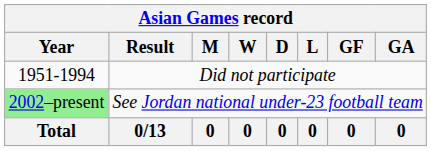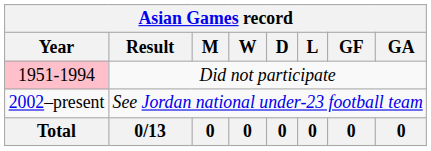(56, 74) no background -> (56, 74) pink background
(56, 103) lightgreen background -> (56, 103) no background
